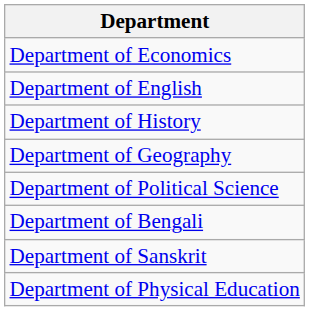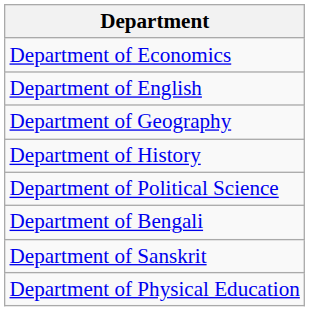(105, 121) Department of History -> (120, 121) Department of Geography
(120, 155) Department of Geography -> (105, 155) Department of History
